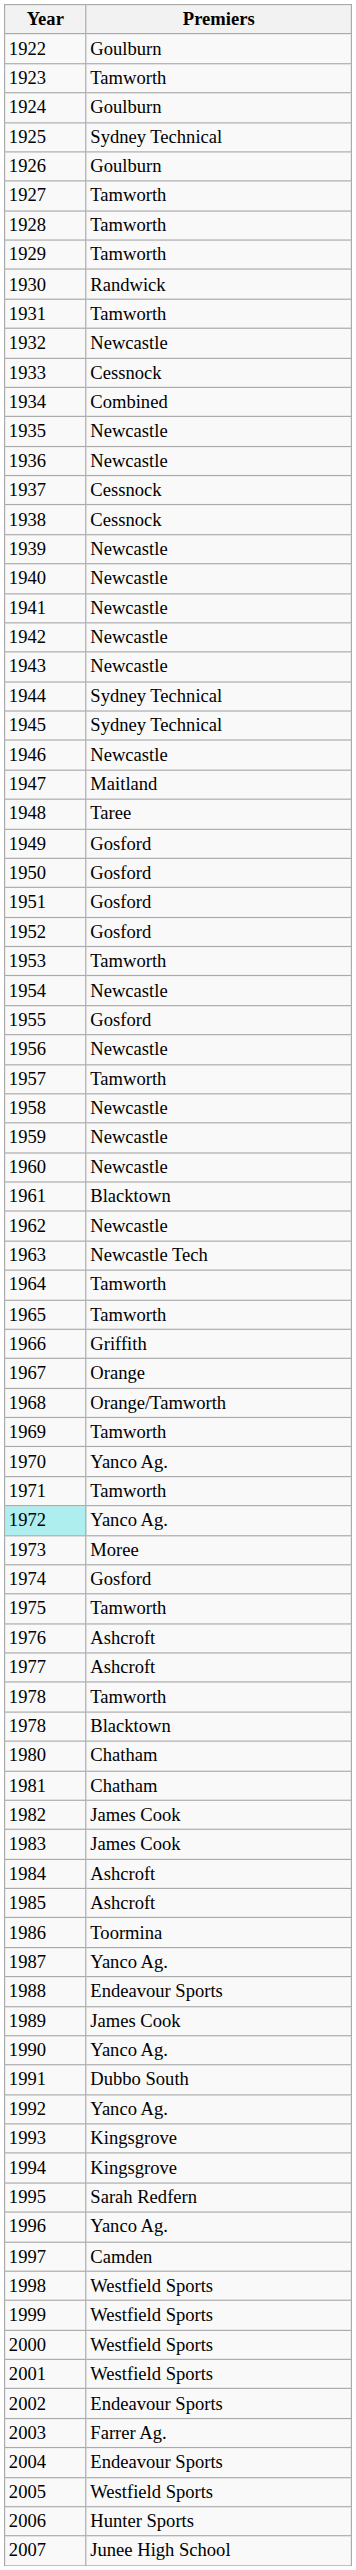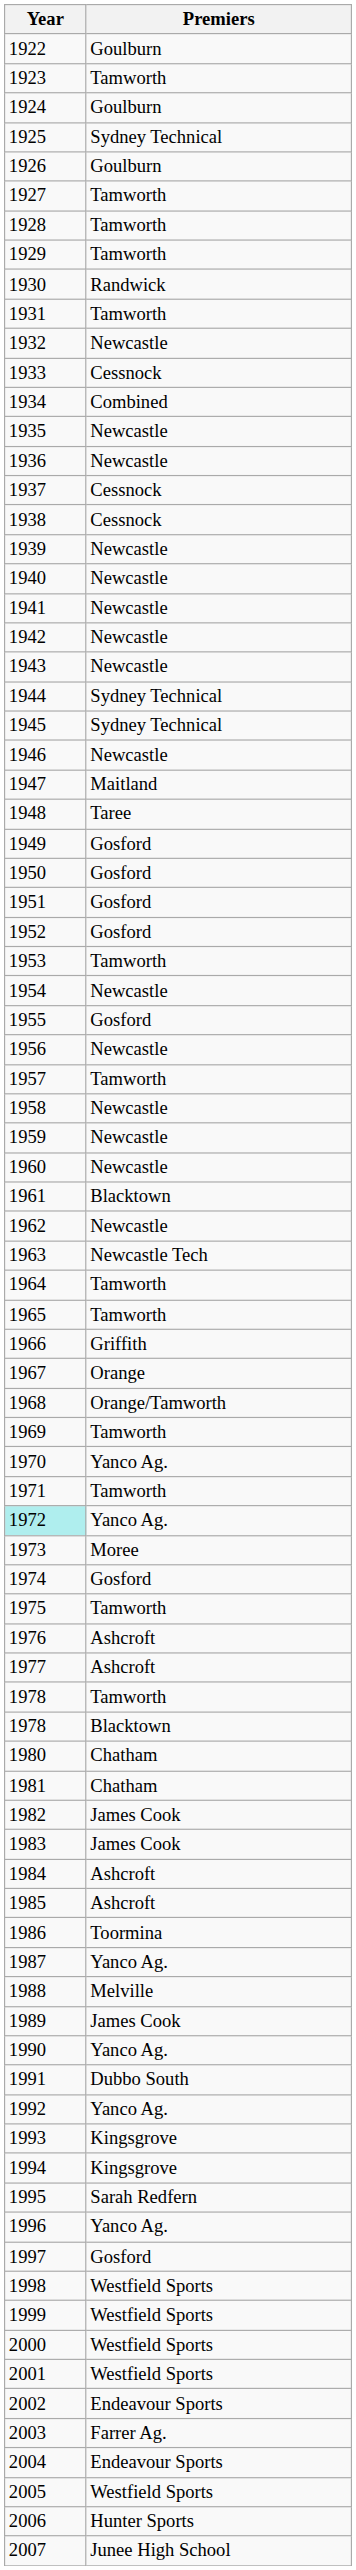(157, 1991) Endeavour Sports -> (122, 1991) Melville
(121, 2256) Camden -> (121, 2256) Gosford
